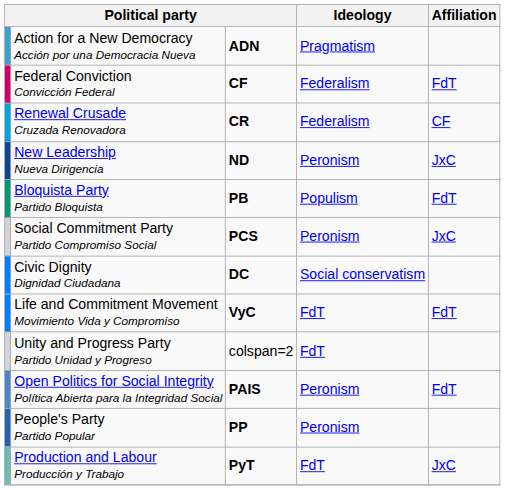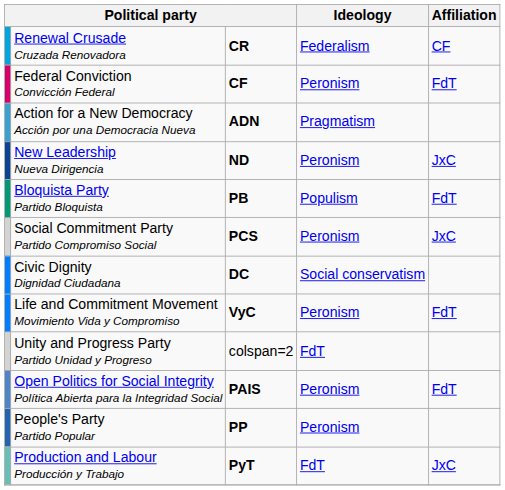rows swapped: (105, 45) <-> (70, 122)
(335, 84) Federalism -> (330, 84) Peronism
(312, 313) FdT -> (330, 313) Peronism
